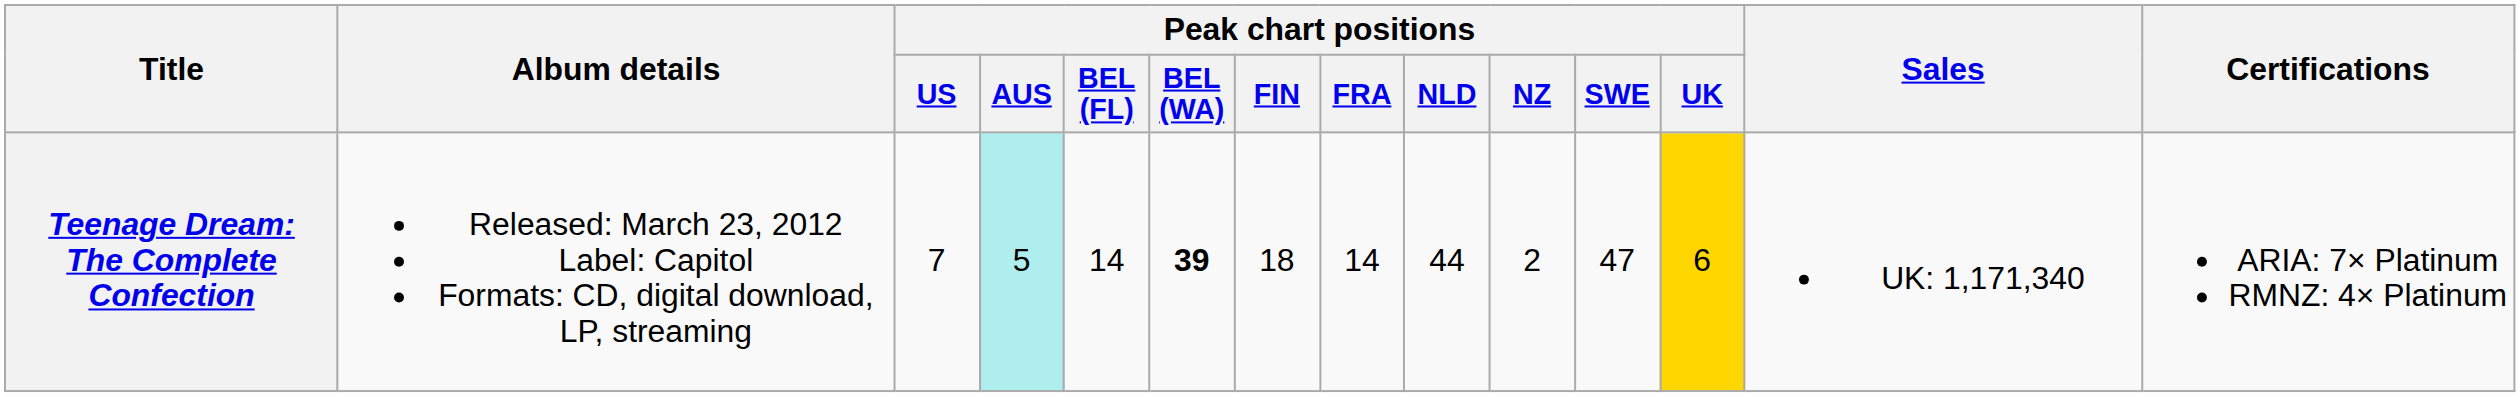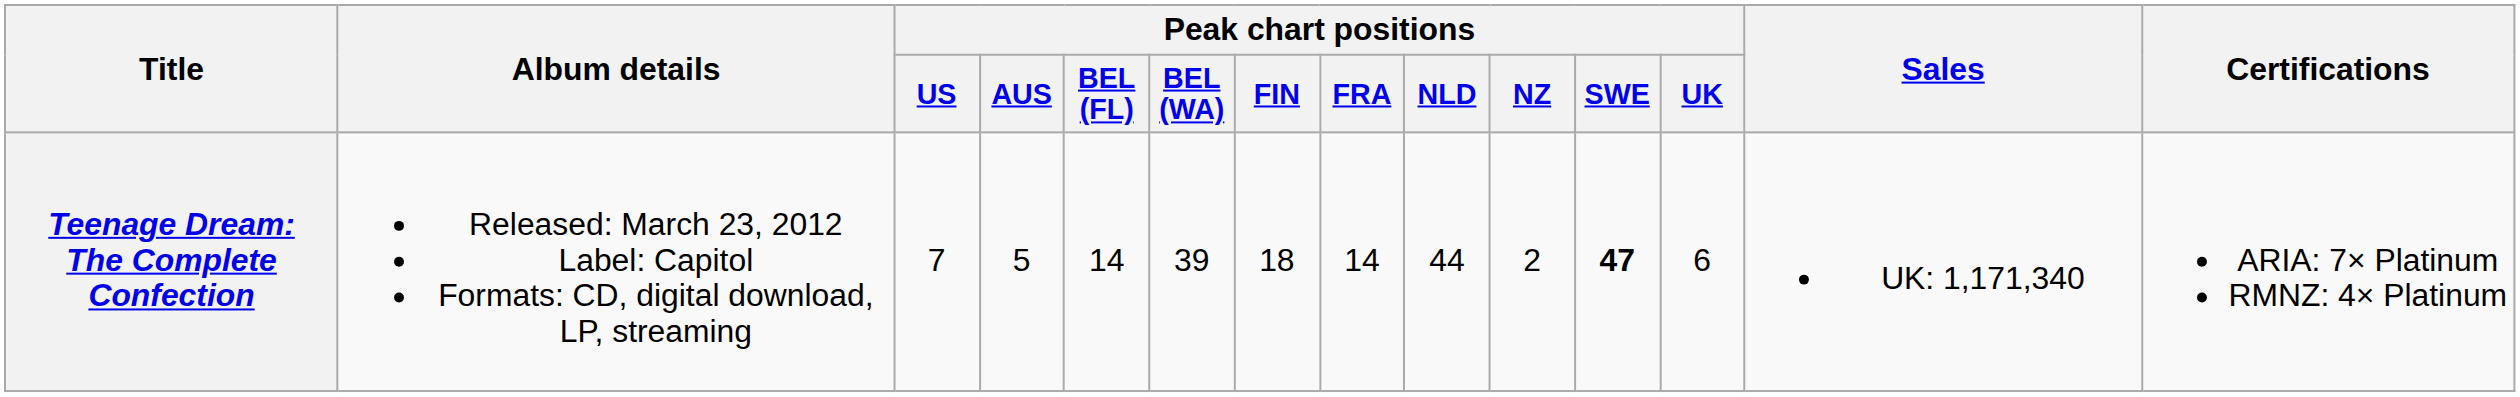(1022, 260) paleturquoise background -> (1022, 260) no background
(1192, 260) bold -> (1192, 260) normal
(1617, 260) normal -> (1617, 260) bold
(1702, 260) gold background -> (1702, 260) no background
